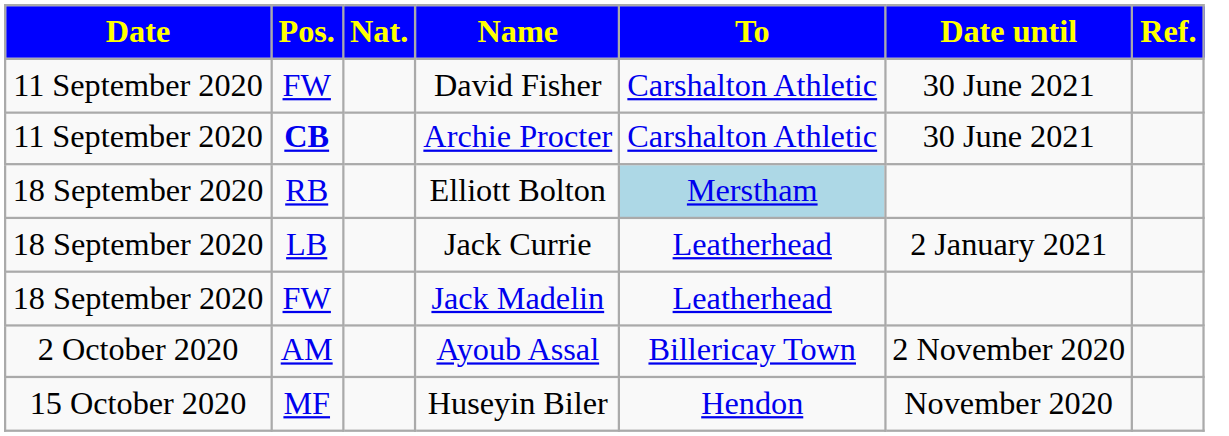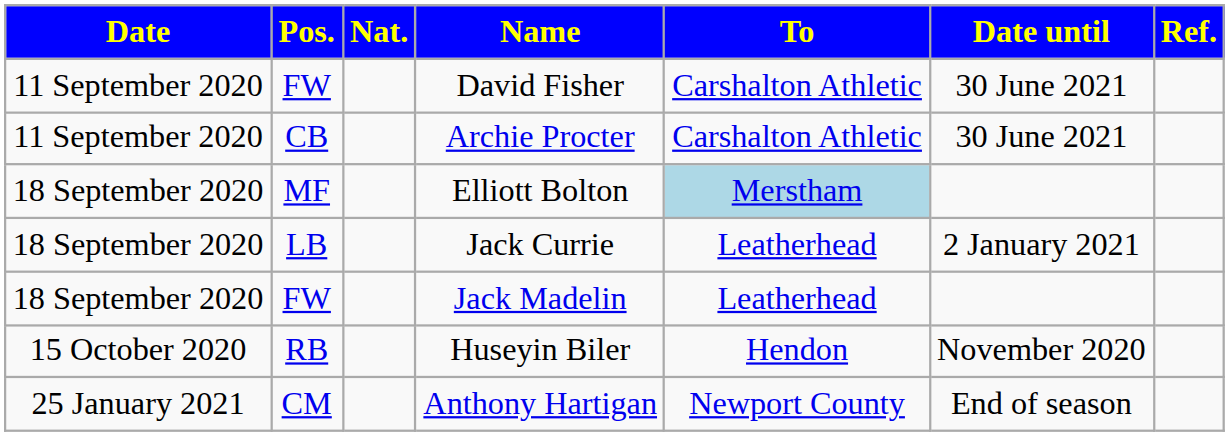(307, 137) bold -> (307, 137) normal
(307, 191) RB -> (307, 191) MF
- row: (518, 350)
(307, 403) MF -> (307, 350) RB
+ row: (540, 403)
